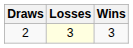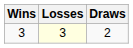columns swapped: (111, 14) <-> (25, 14)
